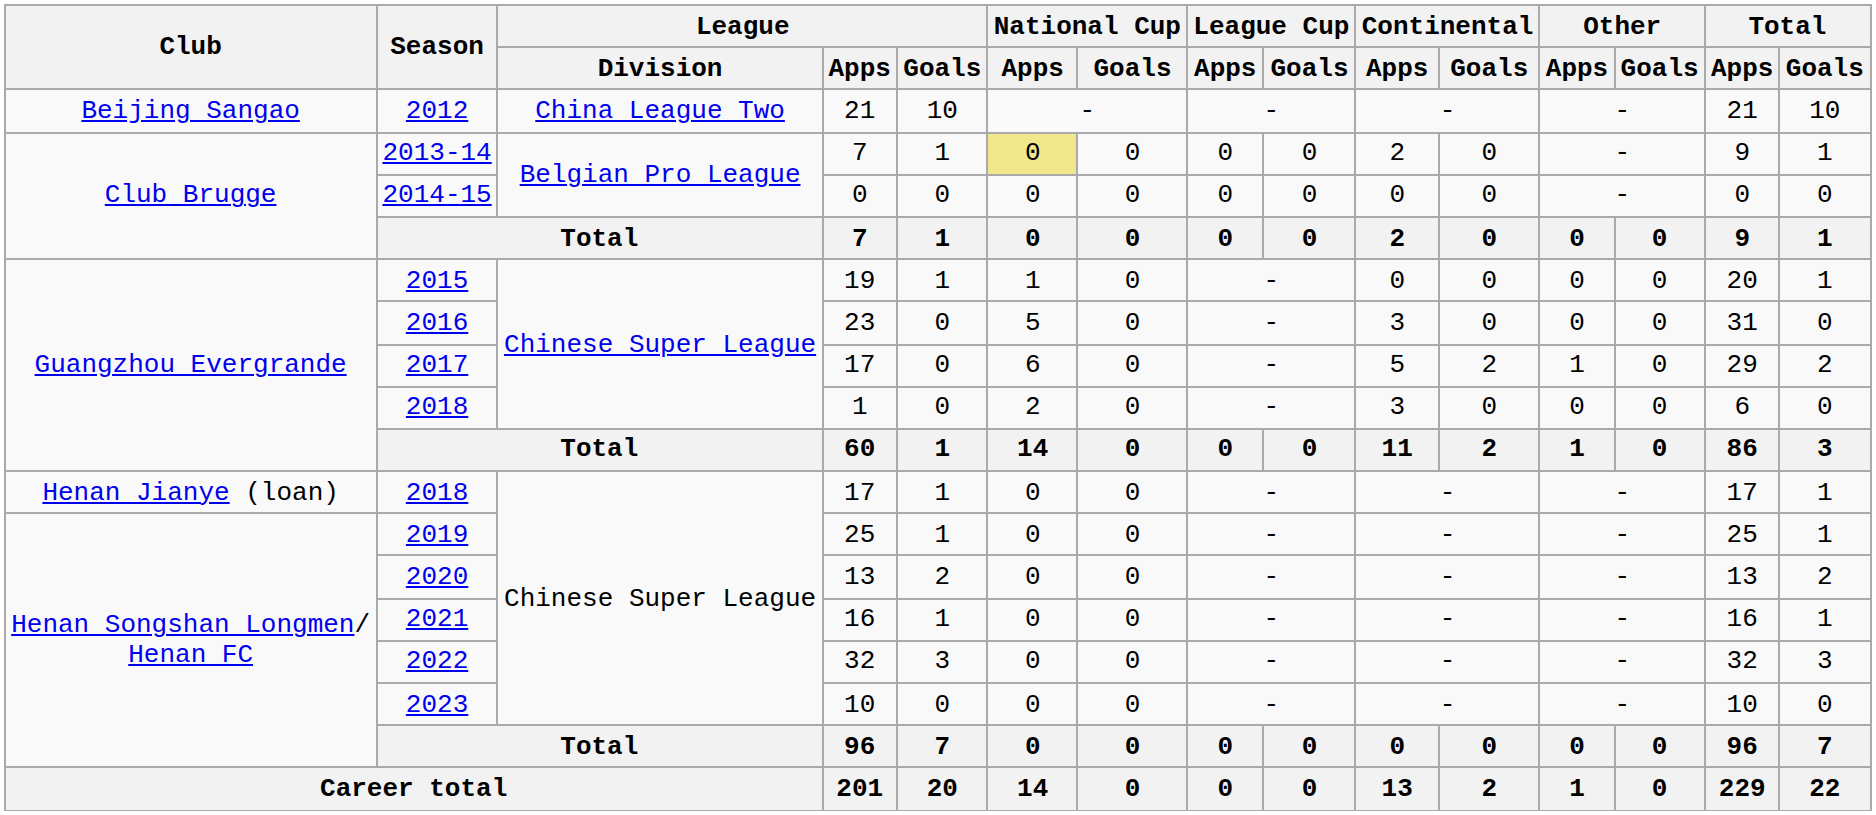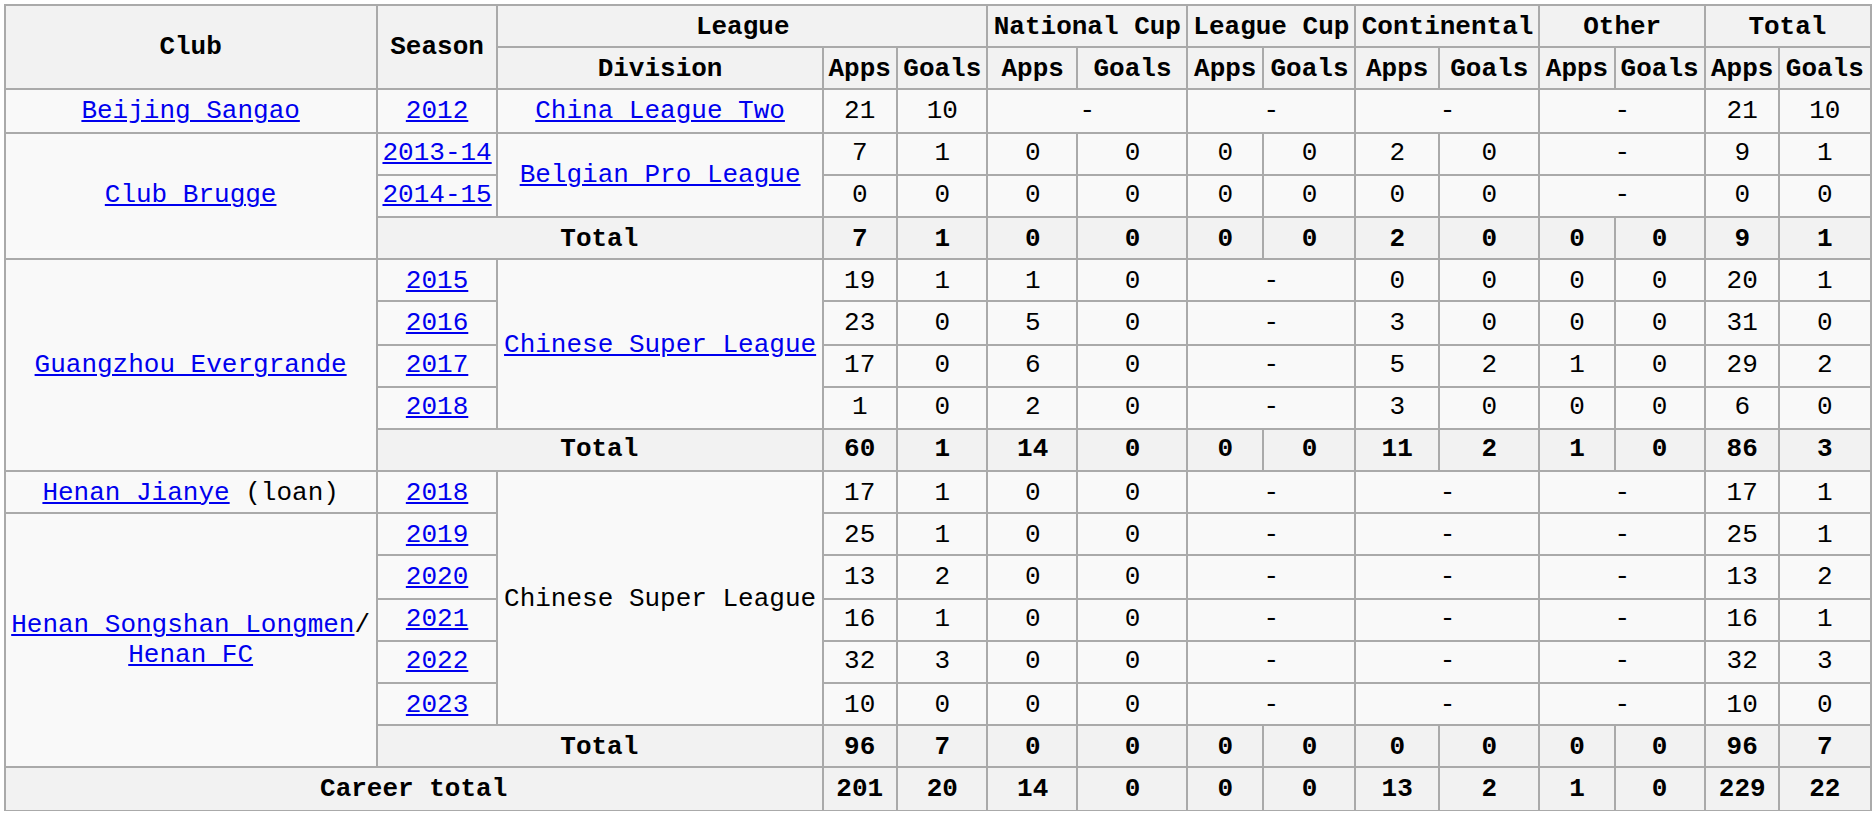(1033, 153) khaki background -> (1033, 153) no background
